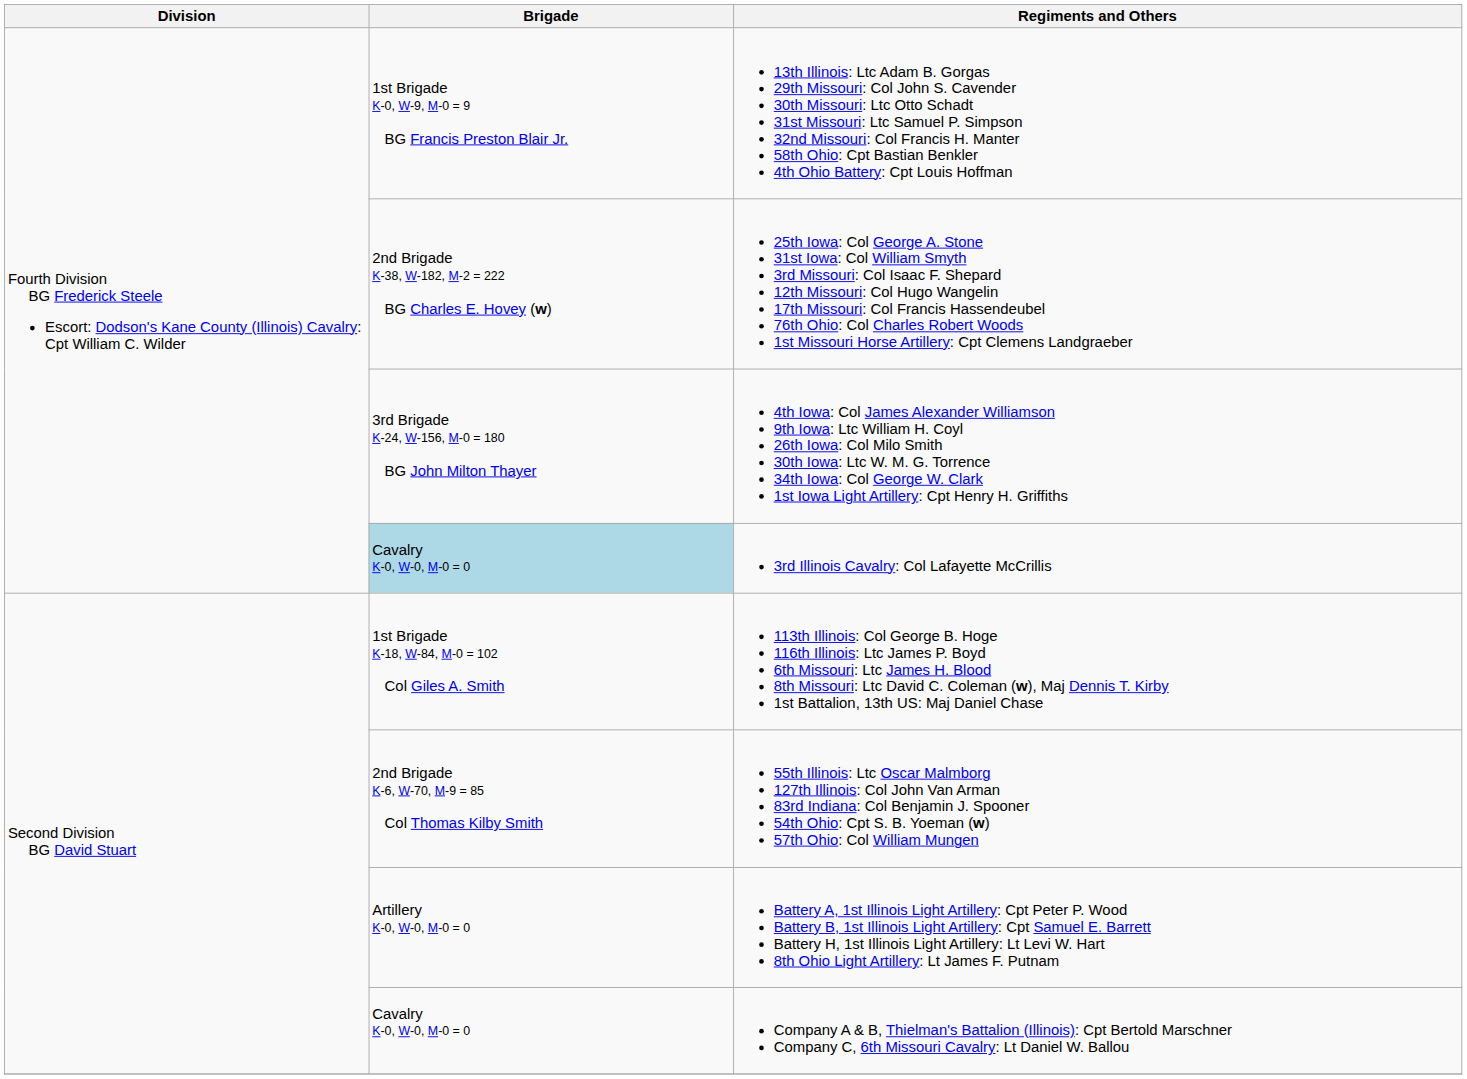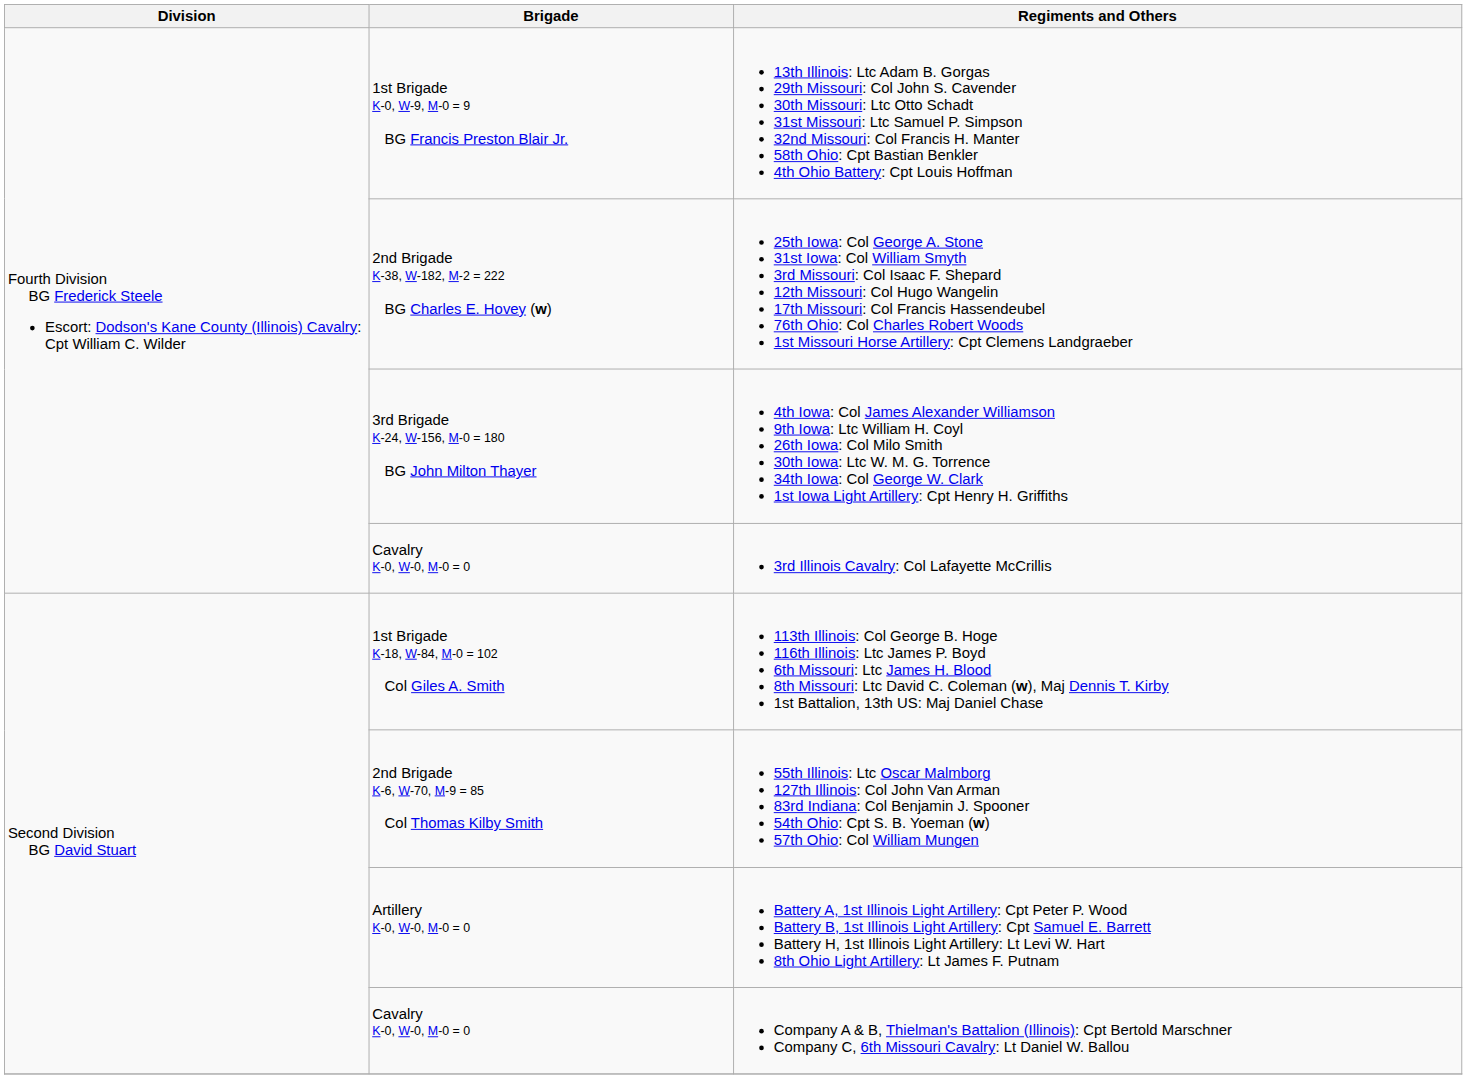(421, 558) lightblue background -> (421, 558) no background
